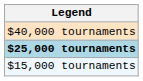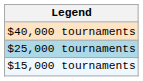(72, 49) bold -> (72, 49) normal
